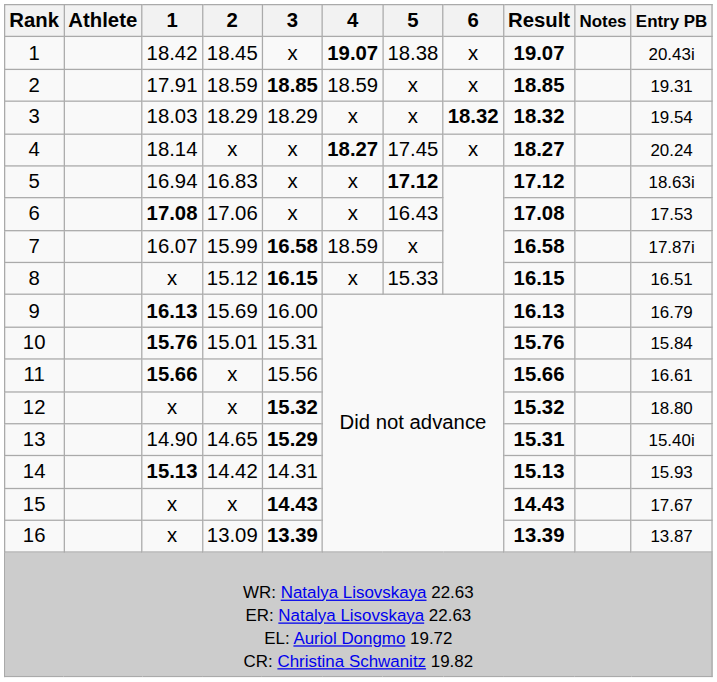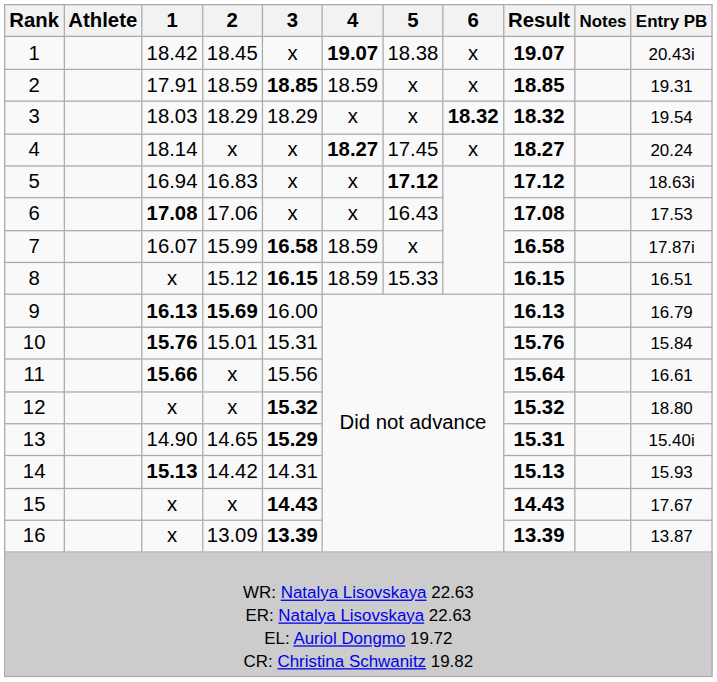(353, 278) x -> (353, 278) 18.59
(232, 310) normal -> (232, 310) bold
(539, 375) 15.66 -> (539, 375) 15.64
